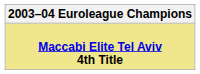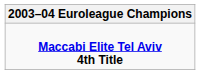(100, 53) khaki background -> (100, 53) no background
